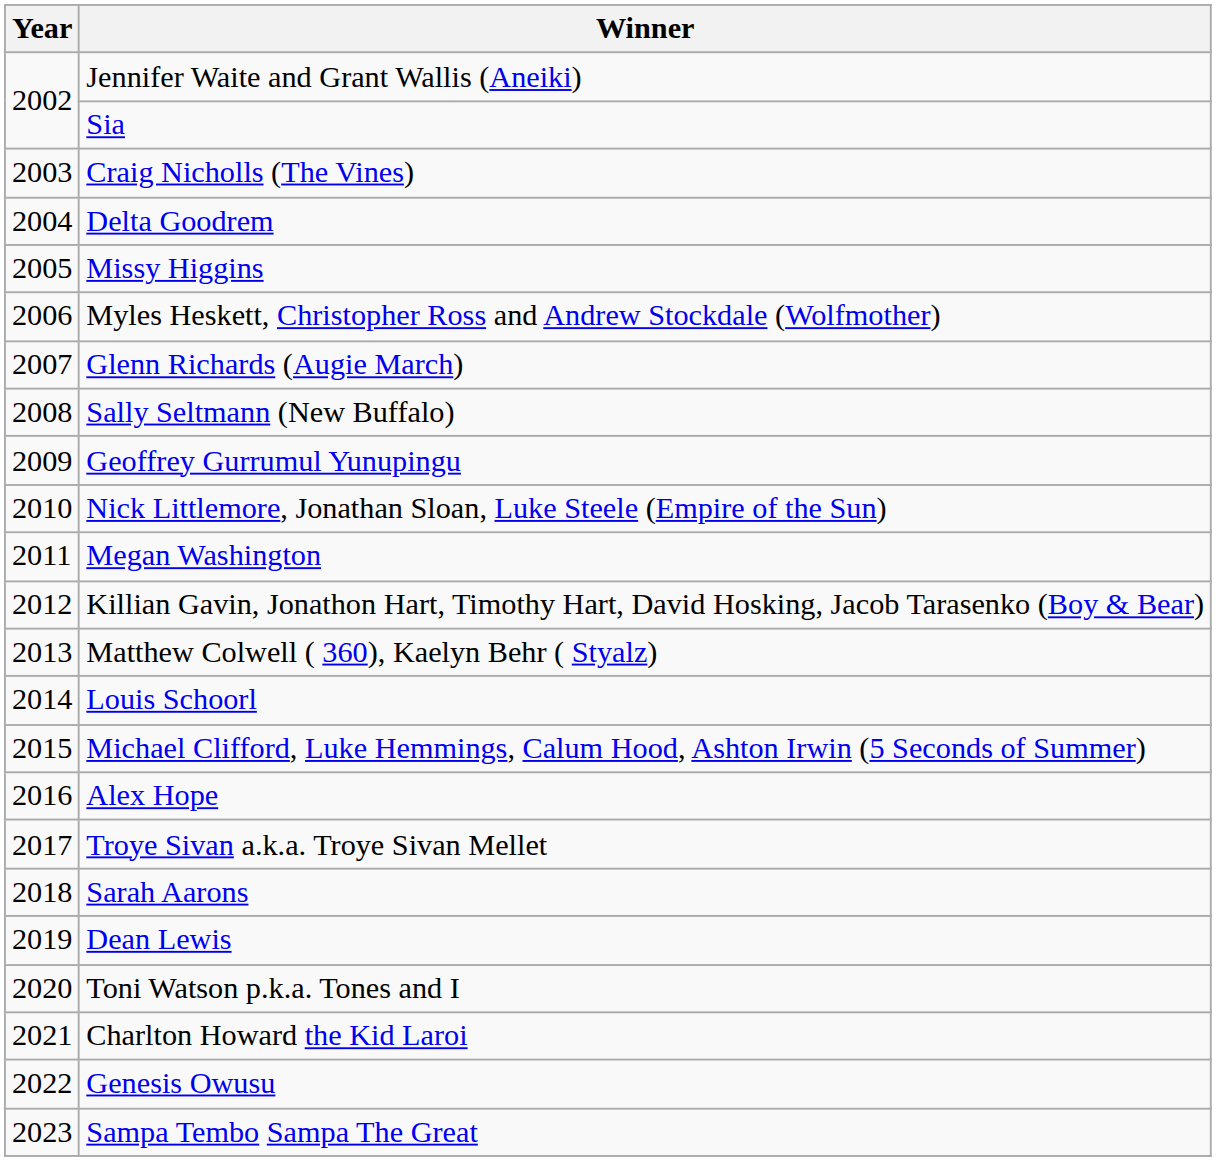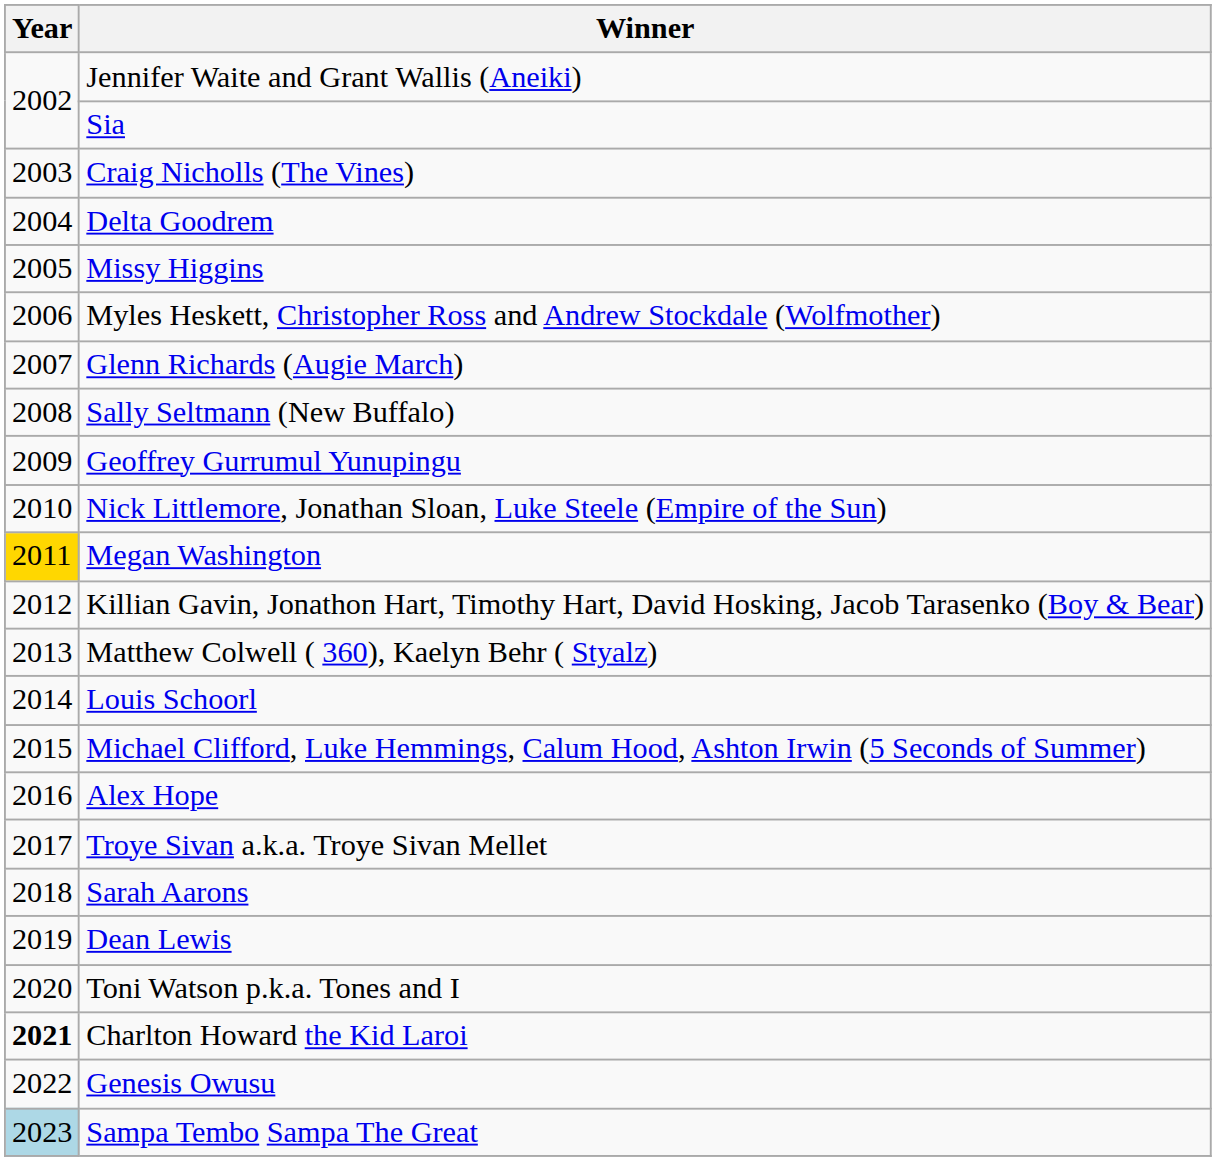(42, 556) no background -> (42, 556) gold background
(42, 1035) normal -> (42, 1035) bold
(42, 1131) no background -> (42, 1131) lightblue background
